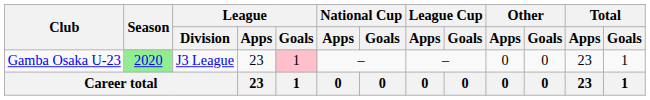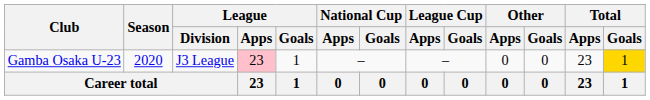(148, 60) lightgreen background -> (148, 60) no background
(256, 60) no background -> (256, 60) pink background
(296, 60) pink background -> (296, 60) no background
(624, 60) no background -> (624, 60) gold background
